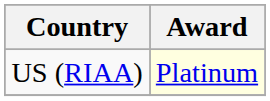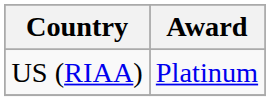(207, 71) lightyellow background -> (207, 71) no background
